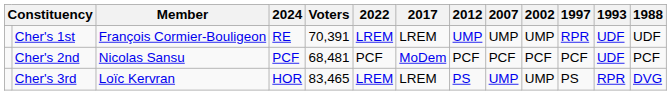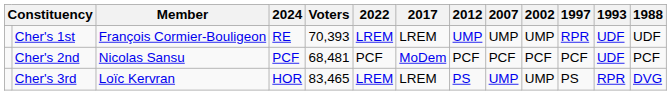(329, 36) 70,391 -> (329, 36) 70,393
